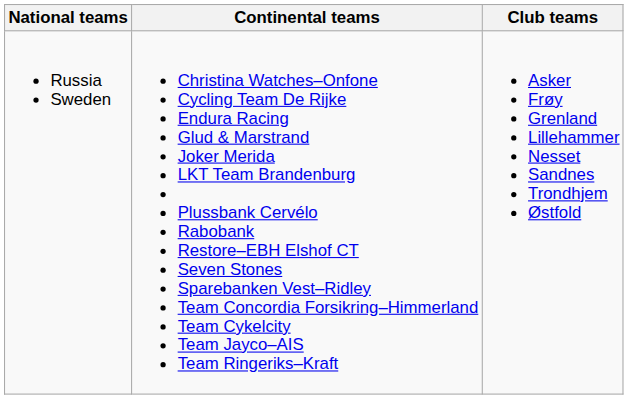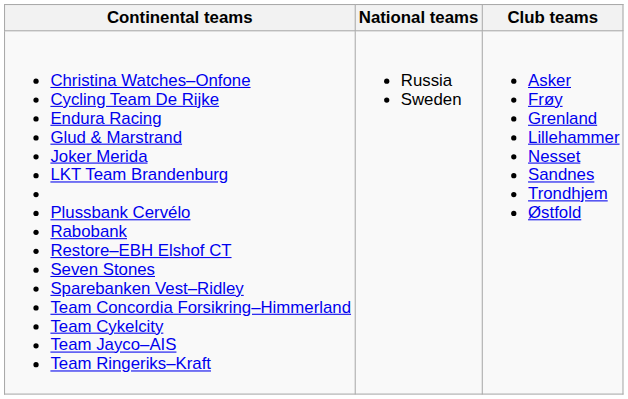columns swapped: (307, 17) <-> (68, 17)
